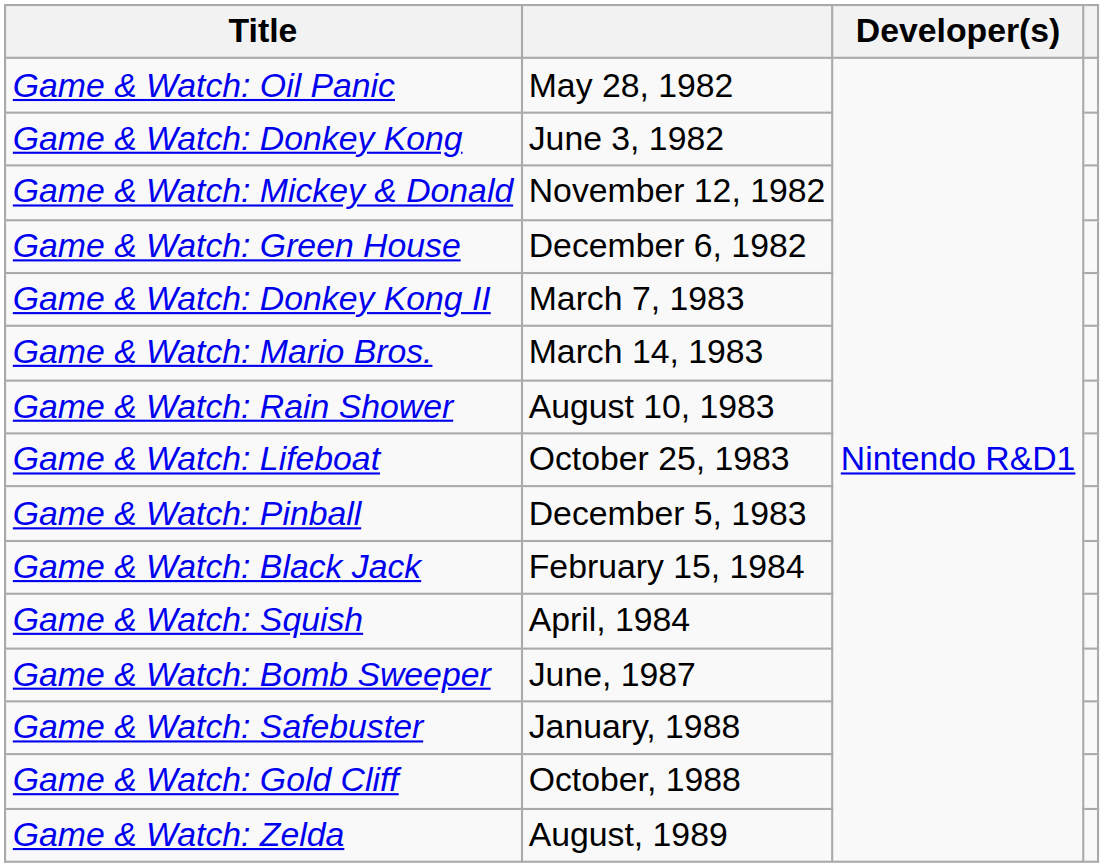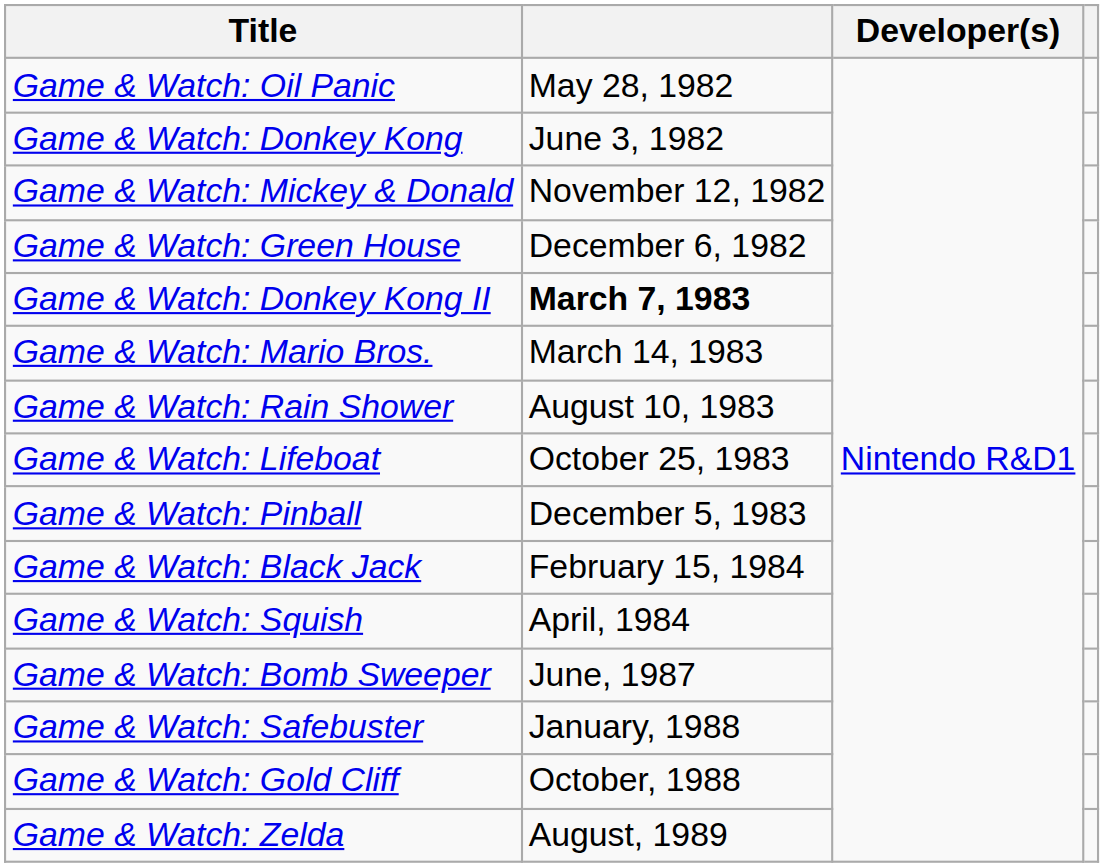(637, 298) normal -> (639, 298) bold
